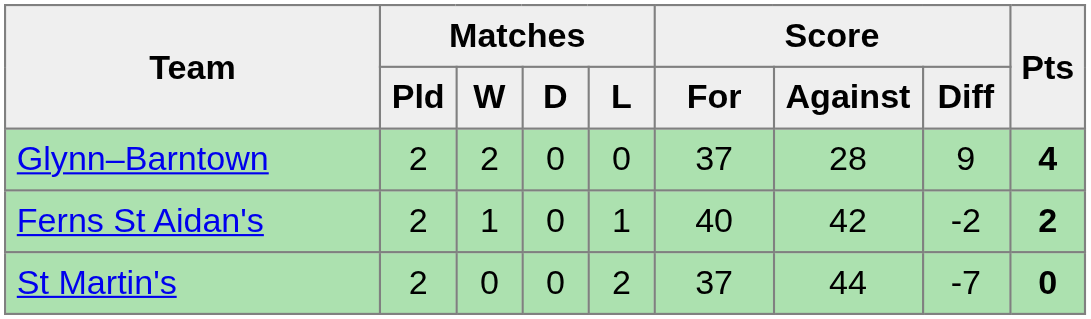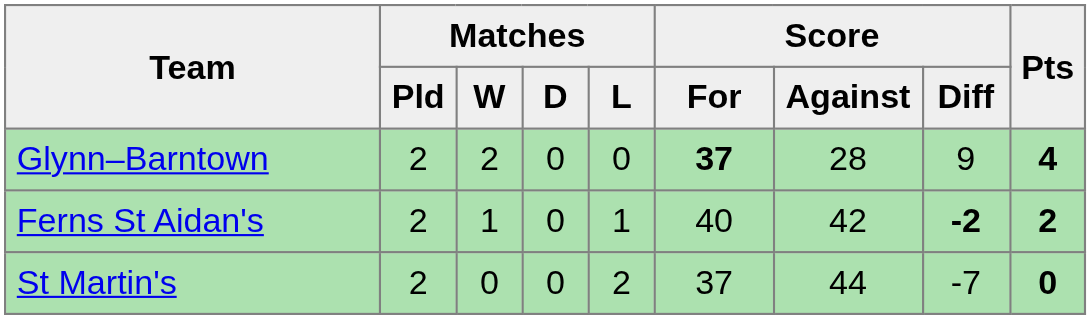(714, 158) normal -> (714, 158) bold
(966, 220) normal -> (966, 220) bold
